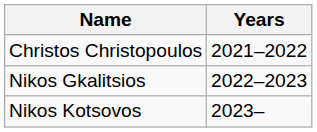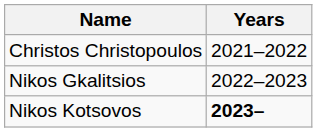(238, 111) normal -> (238, 111) bold
